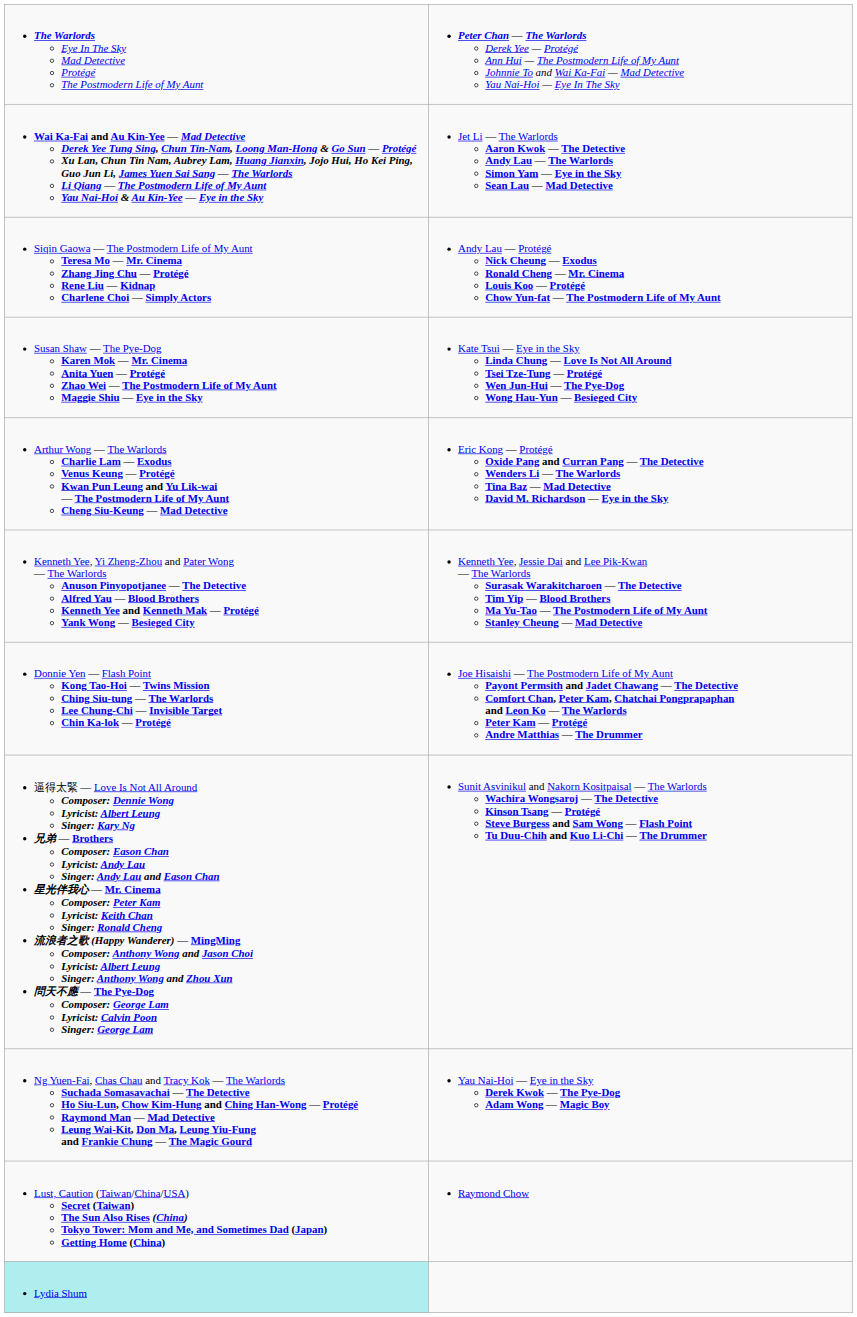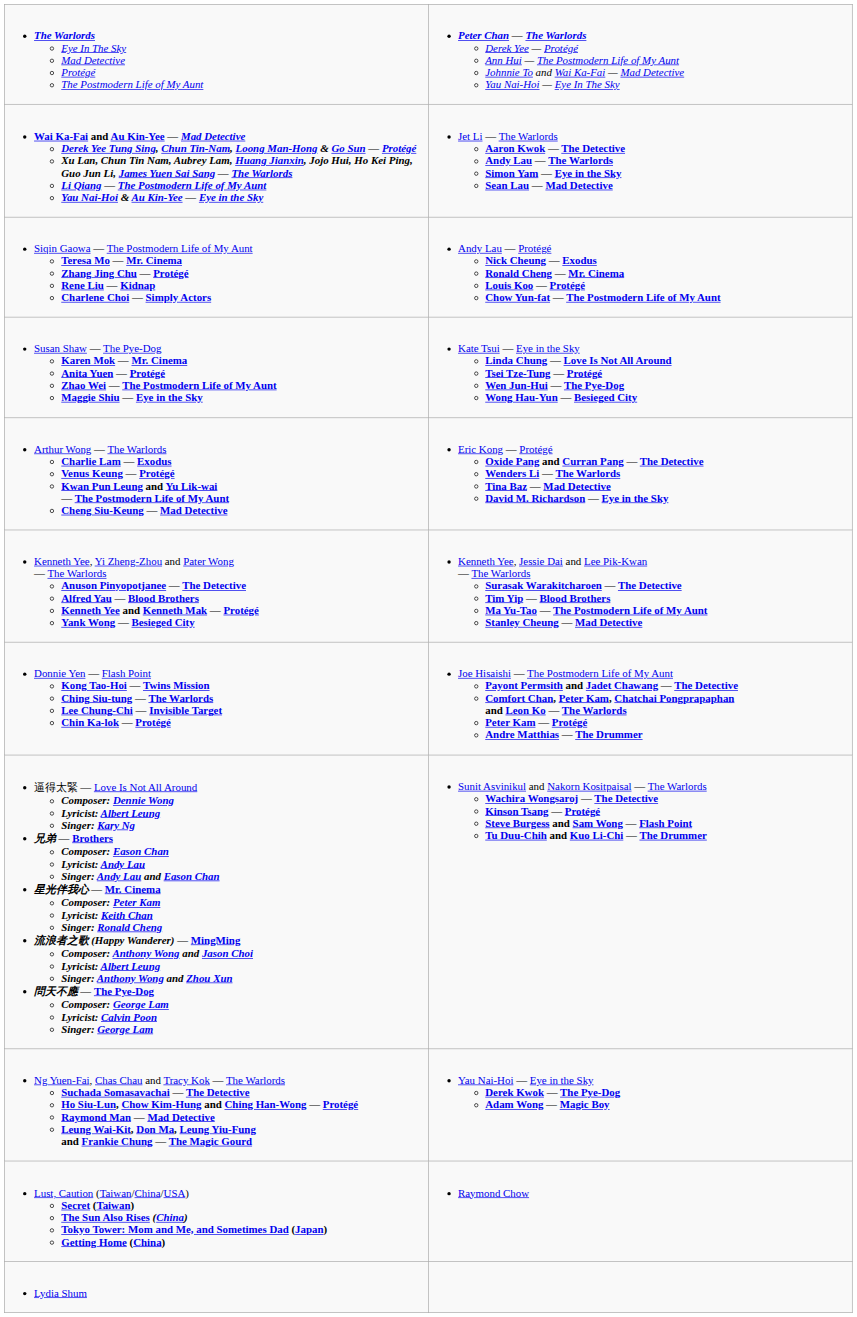(216, 1293) paleturquoise background -> (216, 1293) no background
